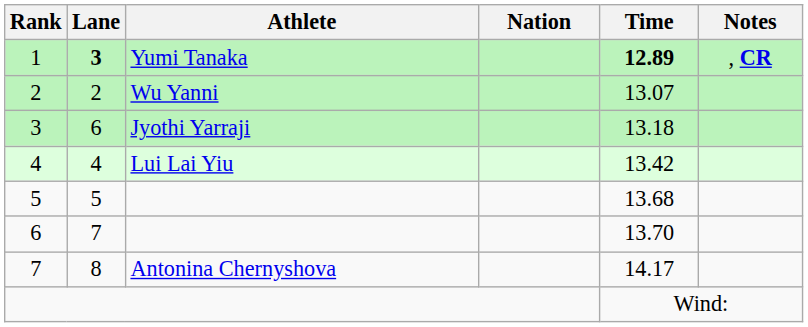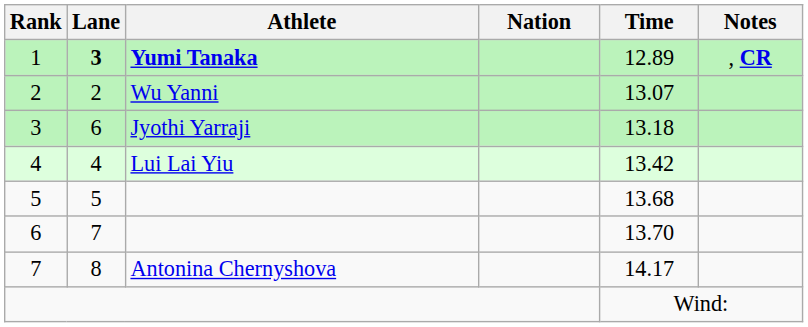(189, 57) normal -> (194, 57) bold
(649, 57) bold -> (649, 57) normal
